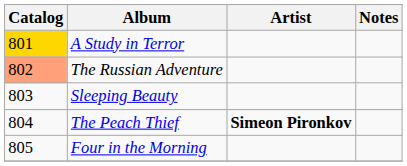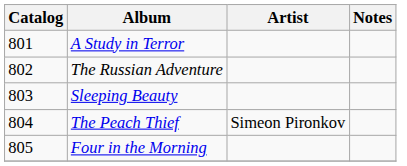(21, 43) gold background -> (21, 43) no background
(21, 69) lightsalmon background -> (21, 69) no background
(291, 122) bold -> (288, 122) normal
